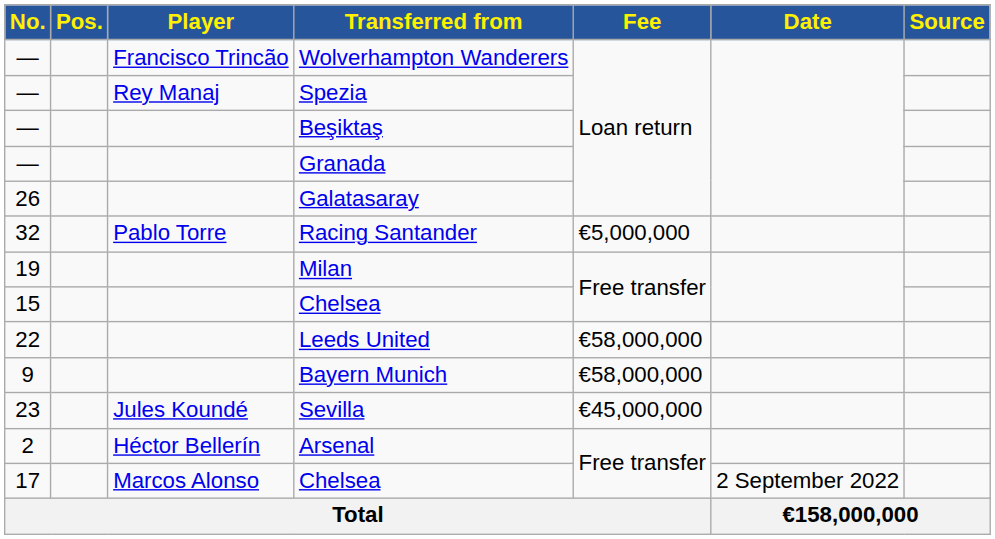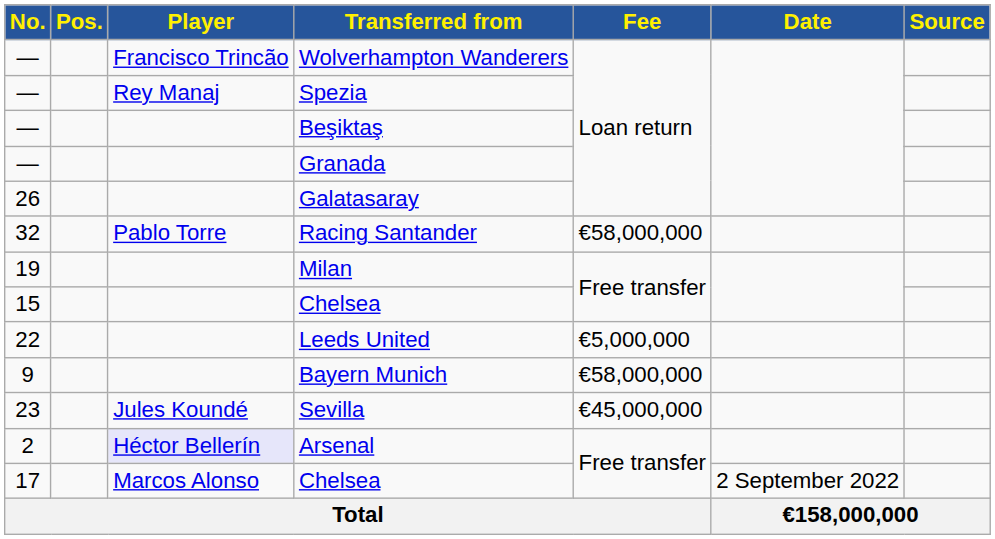(634, 233) €5,000,000 -> (640, 233) €58,000,000
(640, 339) €58,000,000 -> (634, 339) €5,000,000
(187, 445) no background -> (187, 445) lavender background
